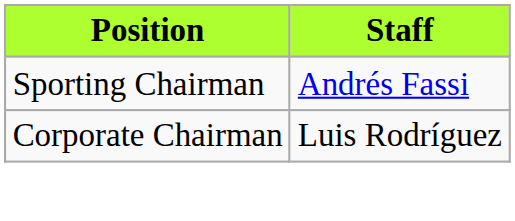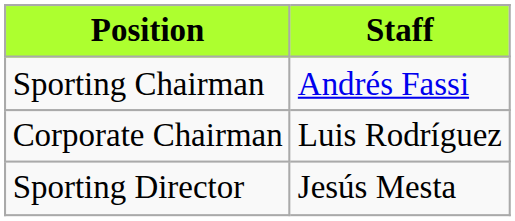+ row: (128, 187)
